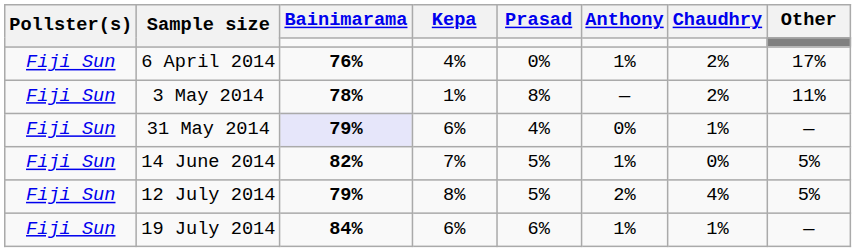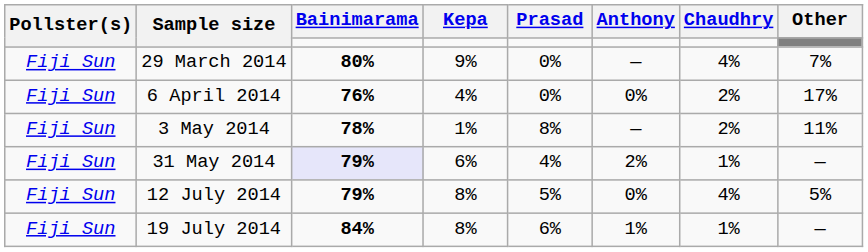+ row: (214, 64)
(625, 64) 1% -> (636, 97) 0%
(625, 130) 0% -> (636, 163) 2%
- row: (208, 163)
(625, 196) 2% -> (636, 196) 0%
(454, 229) 6% -> (465, 229) 8%
